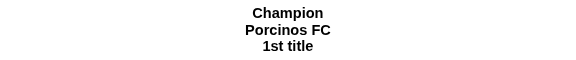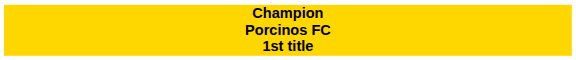(288, 30) no background -> (288, 30) gold background
